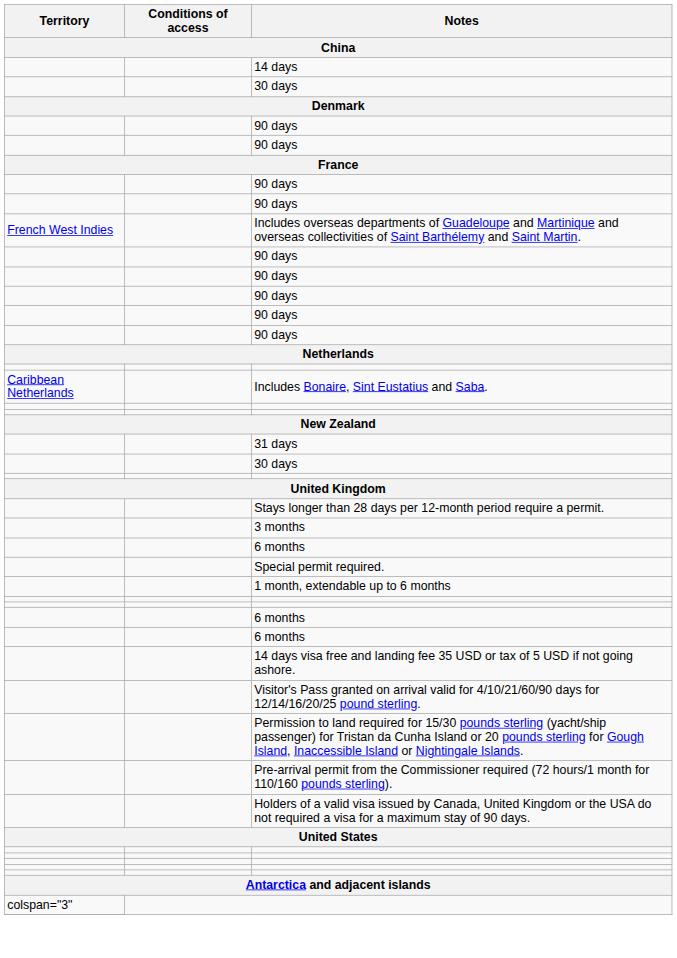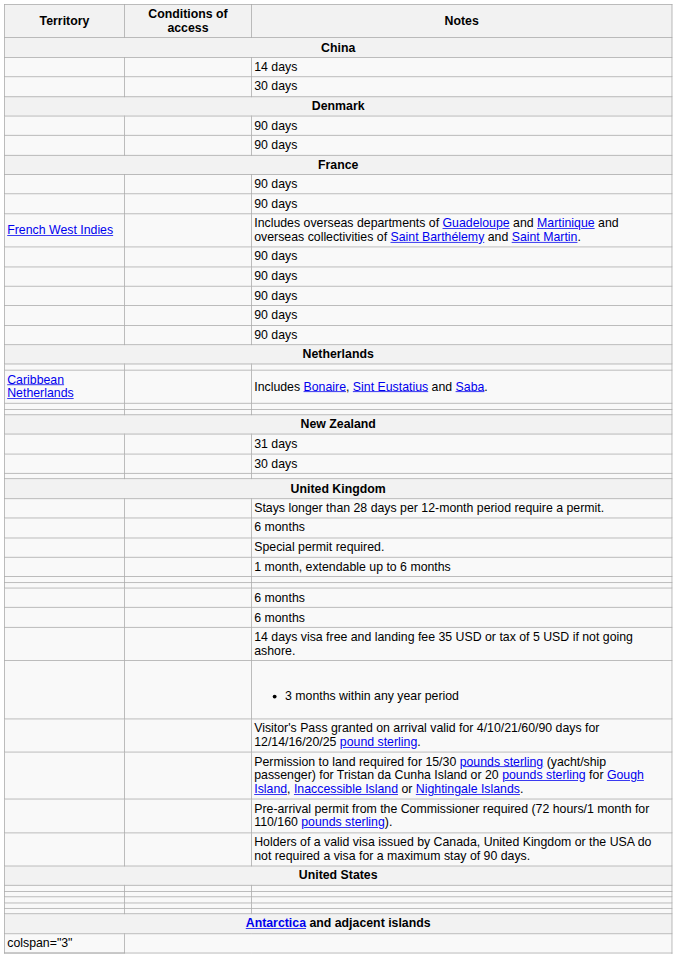- row: (64, 528)
+ row: (64, 690)
